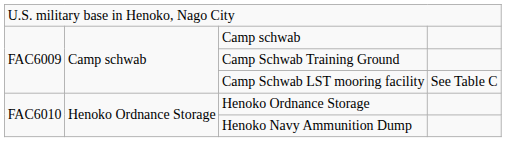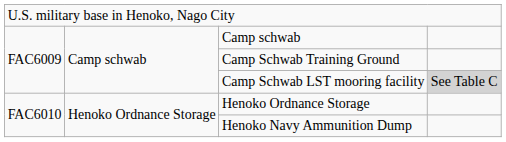(464, 81) no background -> (464, 81) lightgrey background
